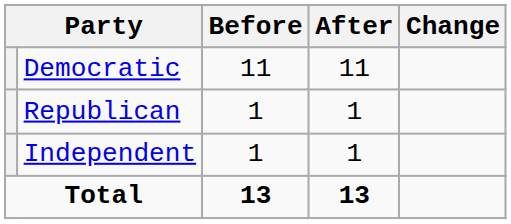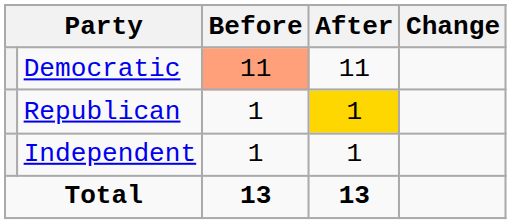(256, 69) no background -> (256, 69) lightsalmon background
(354, 111) no background -> (354, 111) gold background
